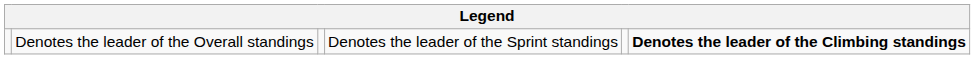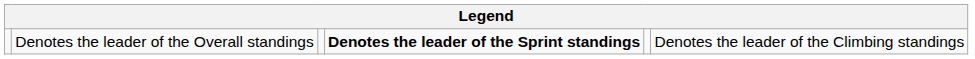(473, 41) normal -> (484, 41) bold
(799, 41) bold -> (809, 41) normal
